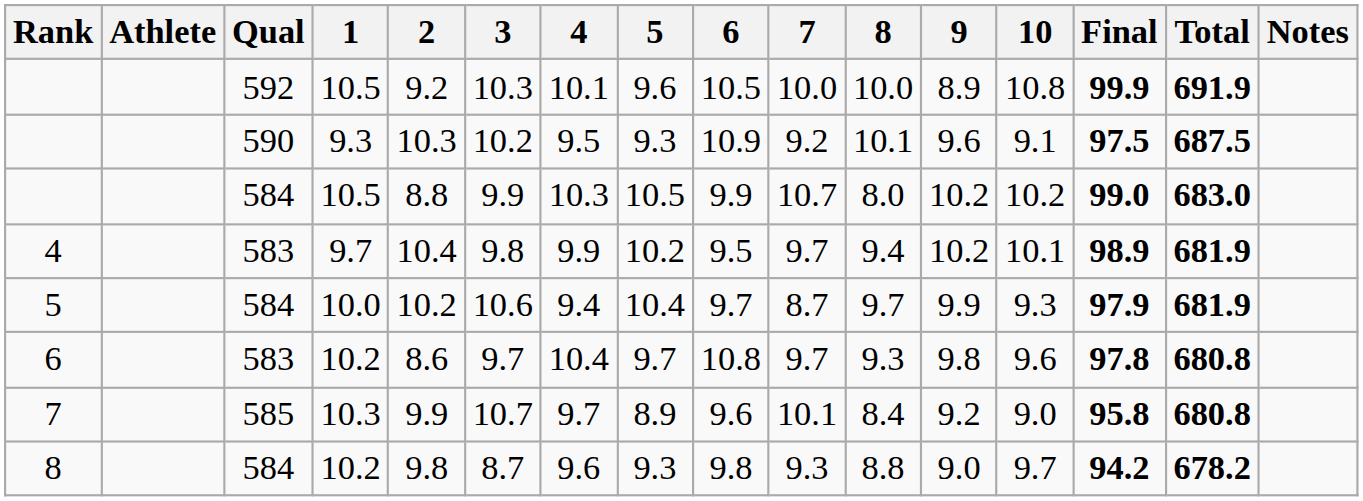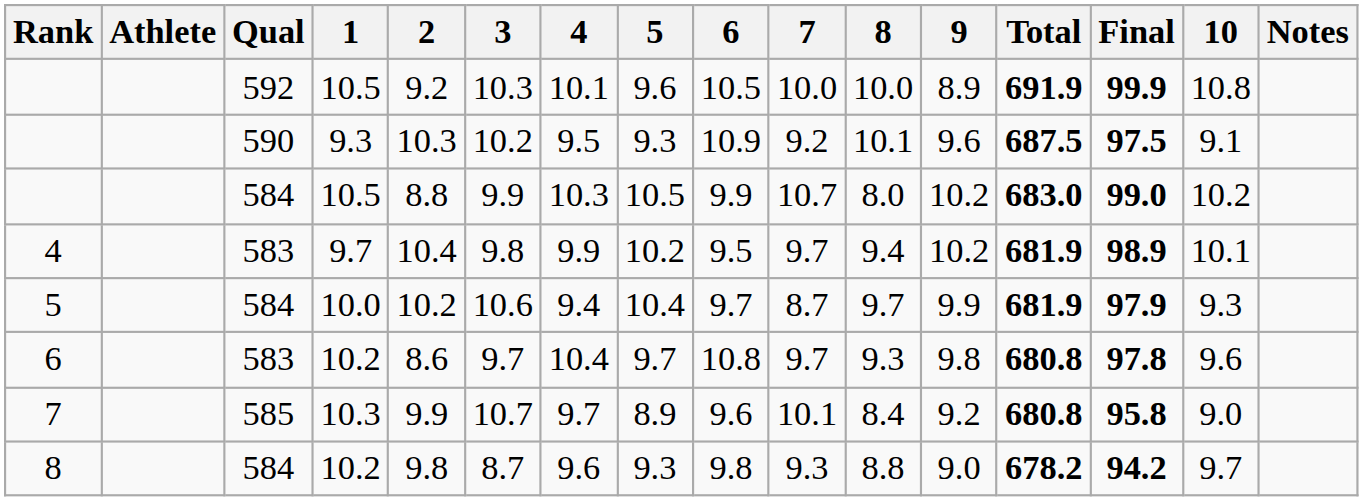columns swapped: (1035, 31) <-> (1212, 31)
